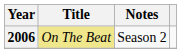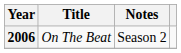(76, 37) khaki background -> (76, 37) no background
